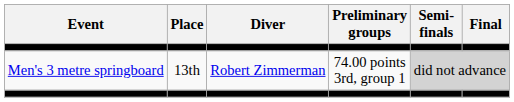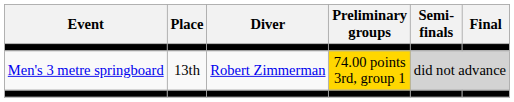(370, 70) no background -> (370, 70) gold background
